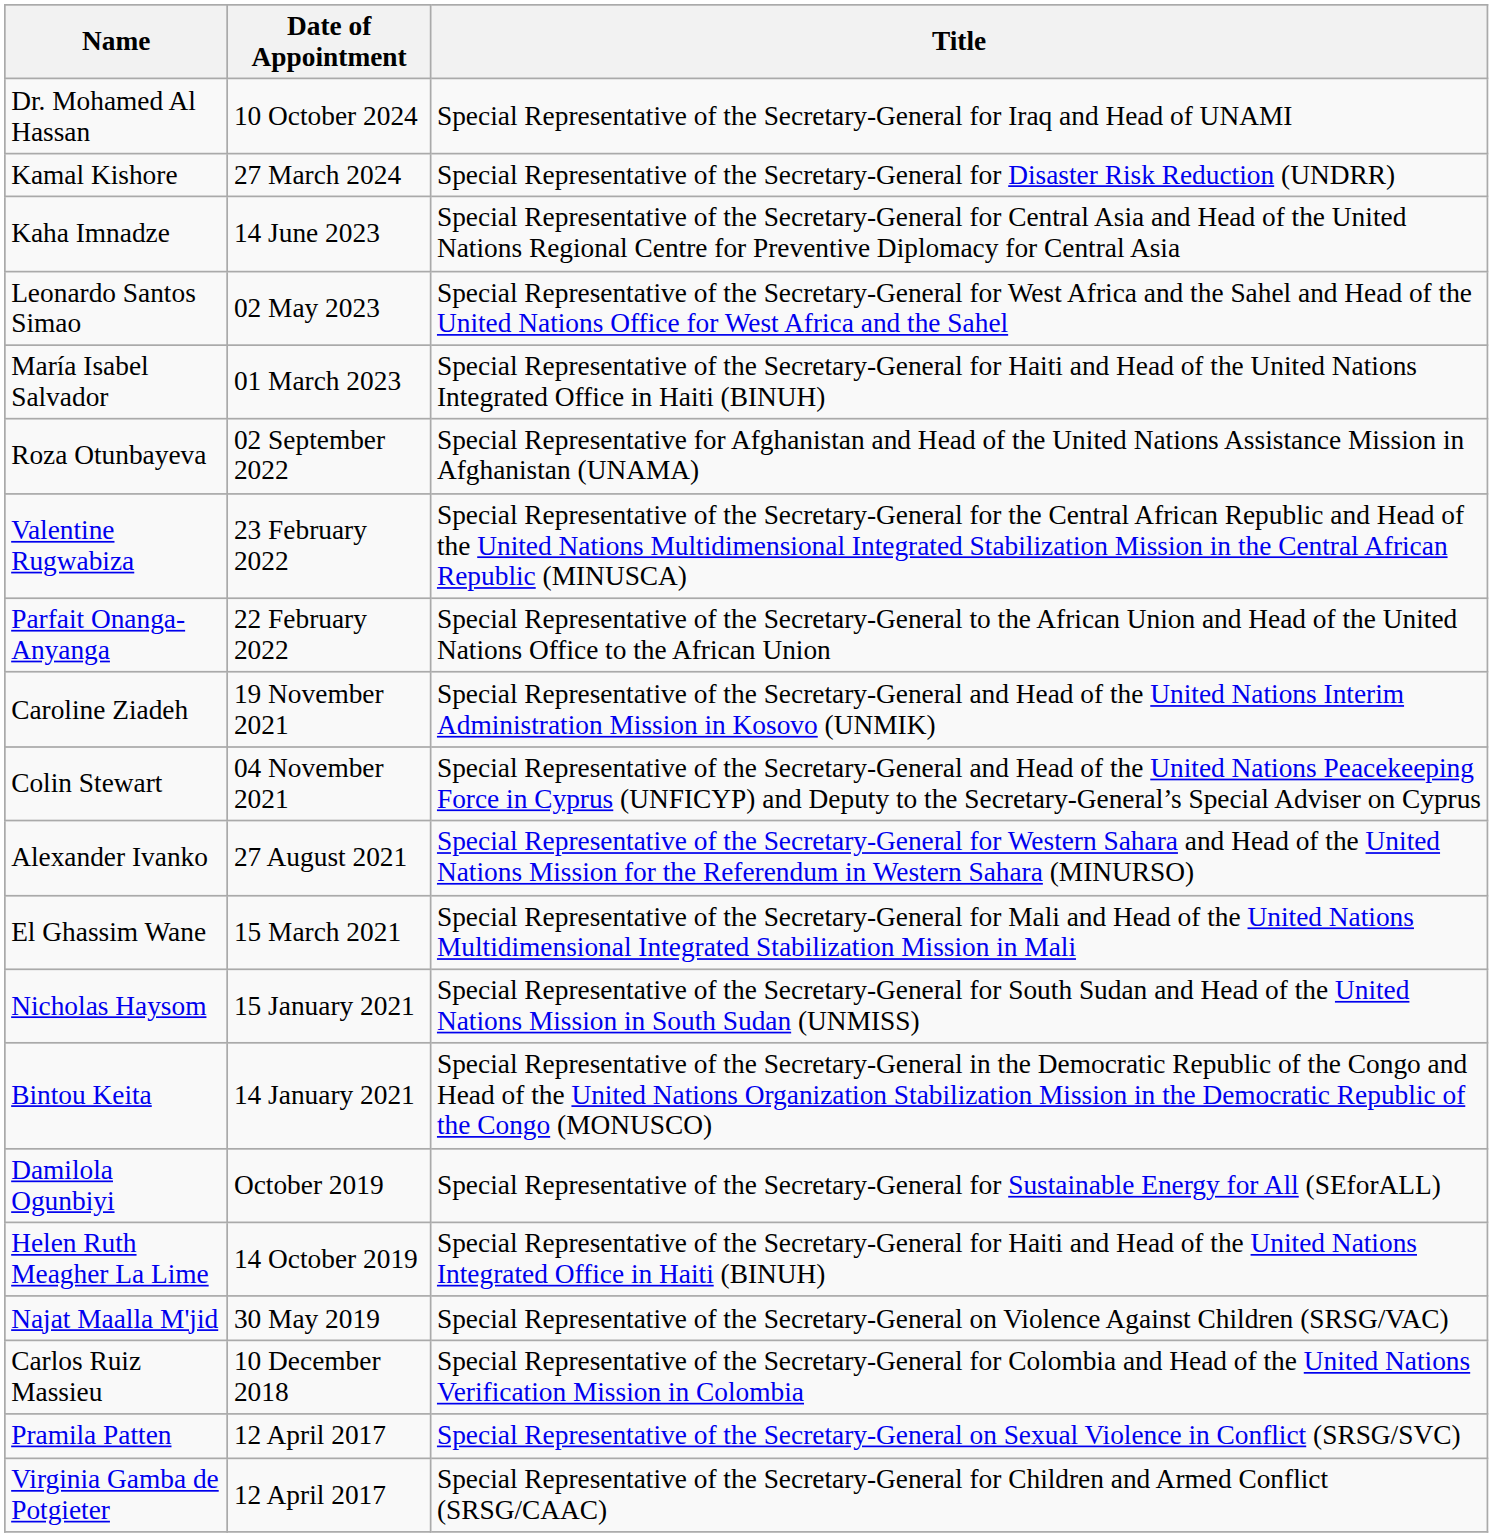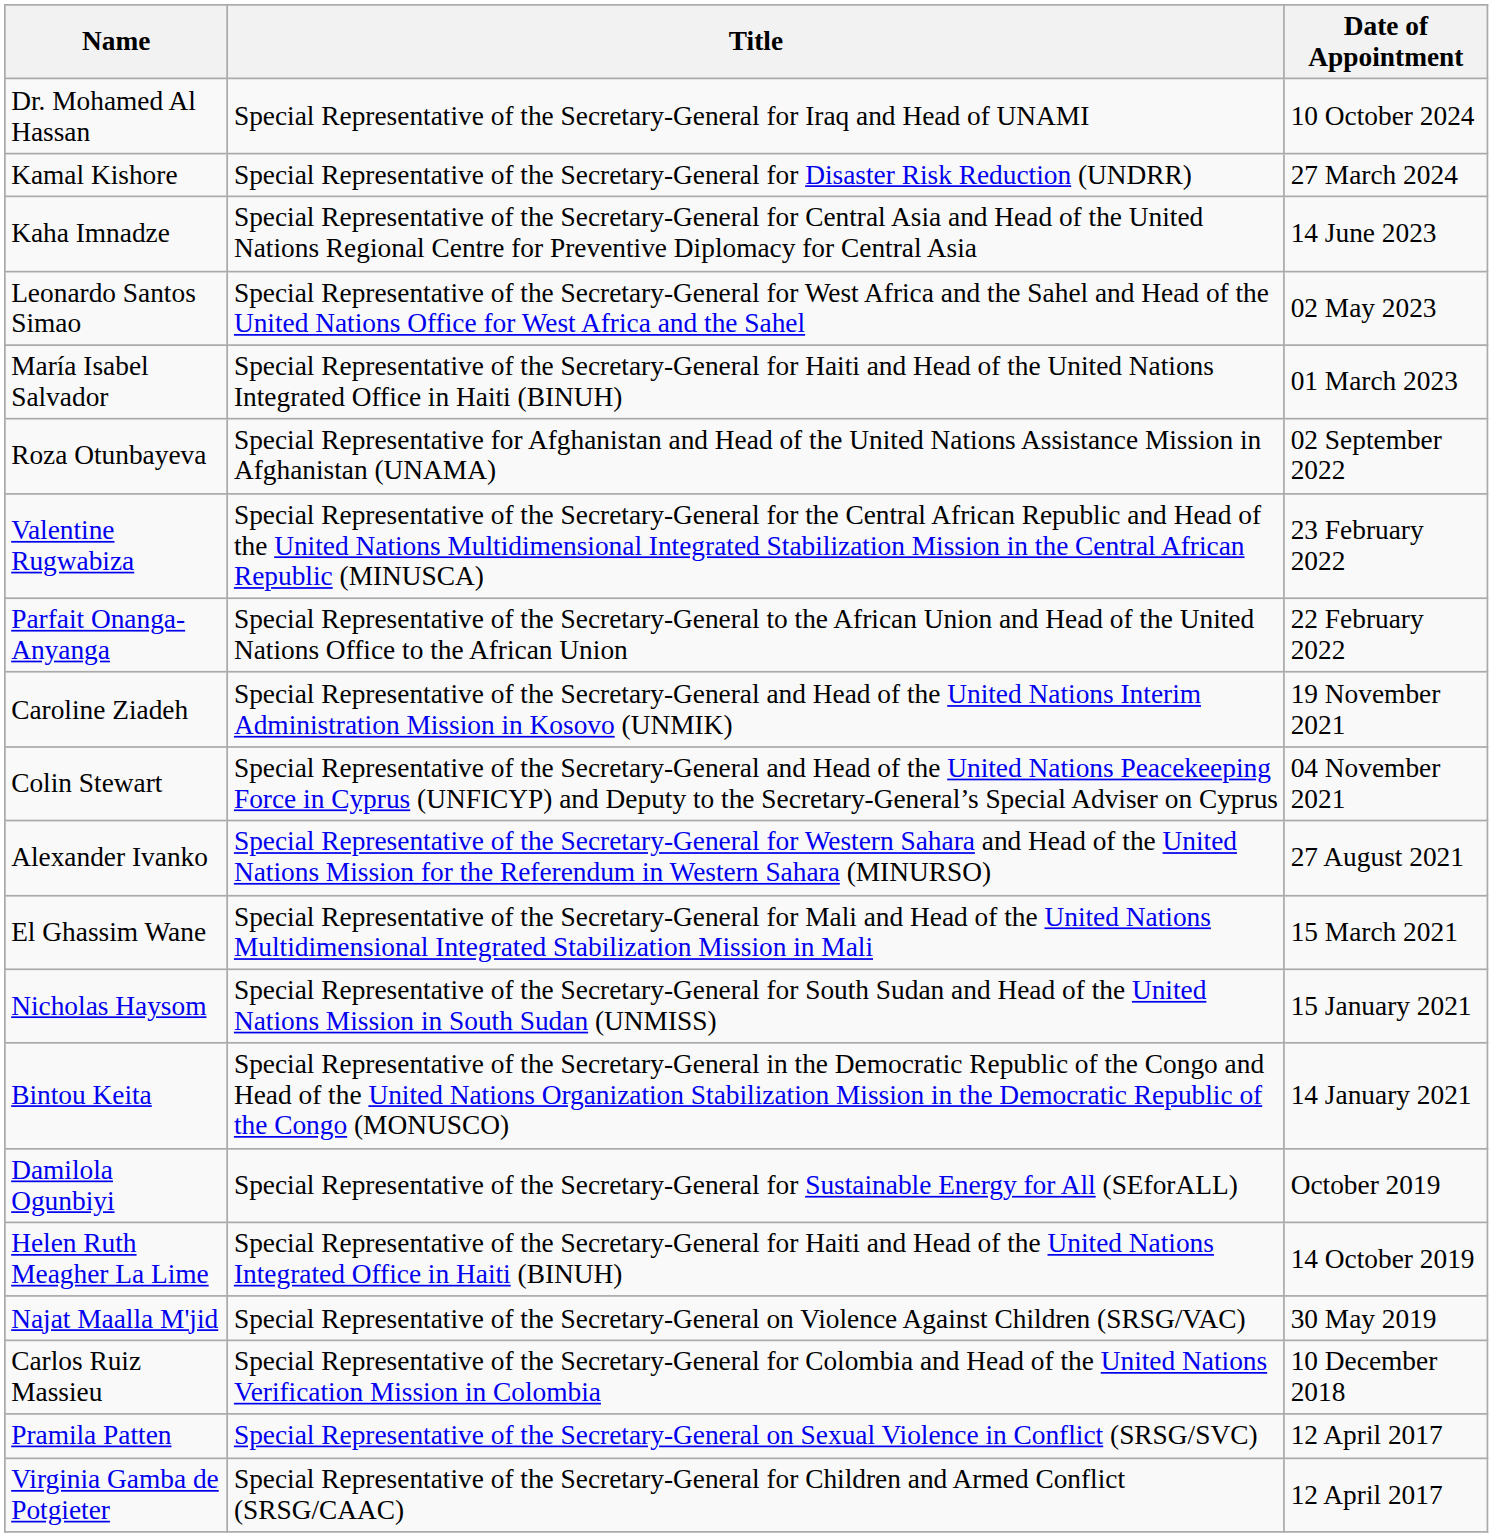columns swapped: (959, 41) <-> (329, 41)
